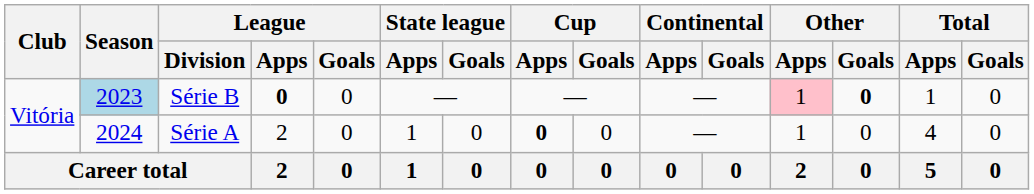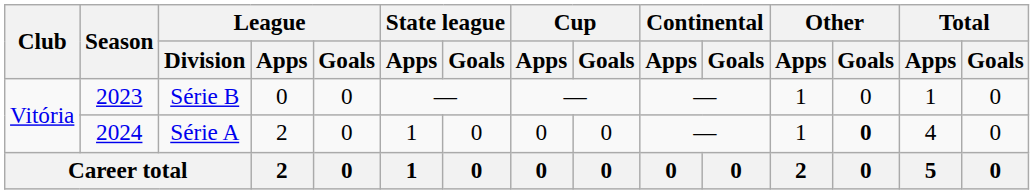(119, 96) lightblue background -> (119, 96) no background
(282, 96) bold -> (282, 96) normal
(801, 96) pink background -> (801, 96) no background
(866, 96) bold -> (866, 96) normal
(541, 133) bold -> (541, 133) normal
(866, 133) normal -> (866, 133) bold
